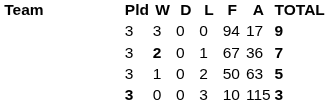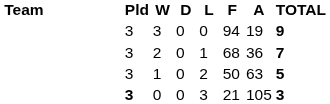(255, 31) 17 -> (255, 31) 19
(157, 52) bold -> (157, 52) normal
(231, 52) 67 -> (231, 52) 68
(231, 95) 10 -> (231, 95) 21
(258, 95) 115 -> (259, 95) 105
